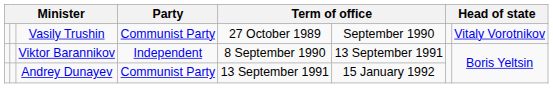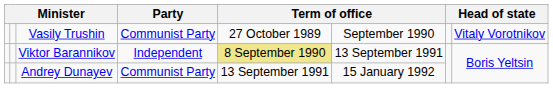(275, 53) no background -> (275, 53) khaki background
